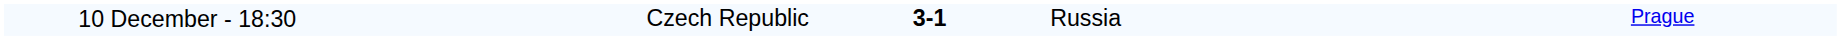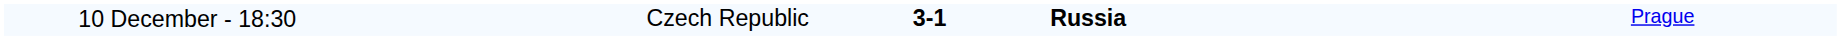(1086, 18) normal -> (1088, 18) bold
